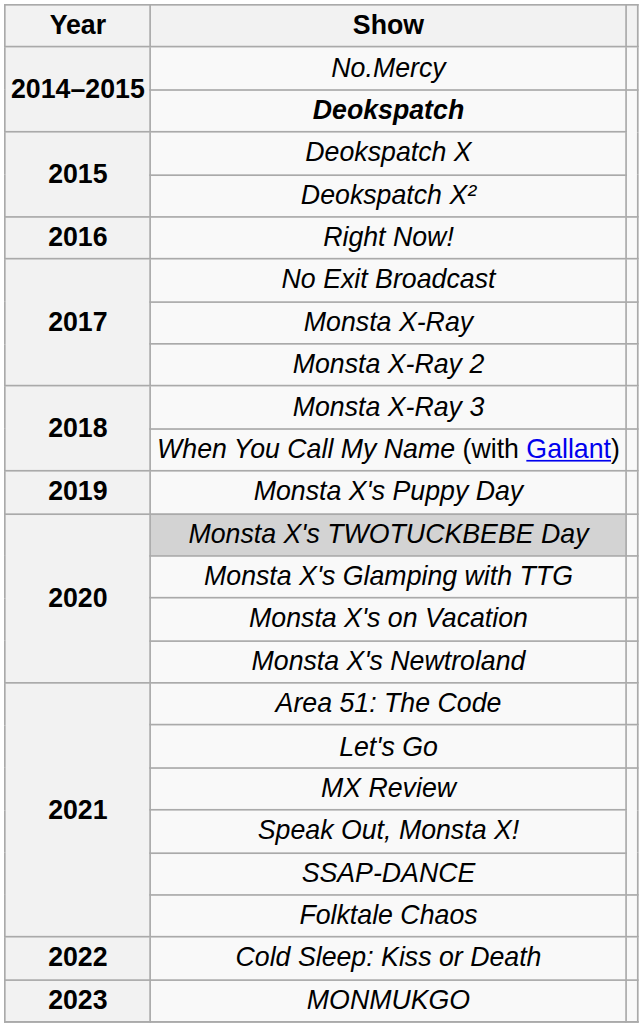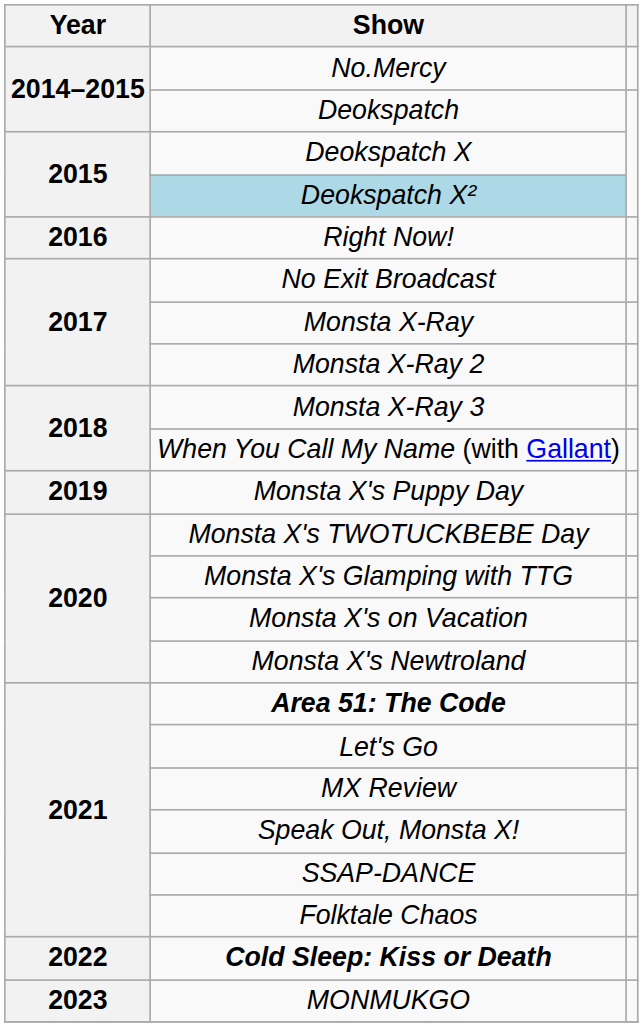(388, 110) bold -> (388, 110) normal
(388, 195) no background -> (388, 195) lightblue background
(388, 534) lightgrey background -> (388, 534) no background
(388, 703) normal -> (388, 703) bold
(388, 957) normal -> (388, 957) bold
